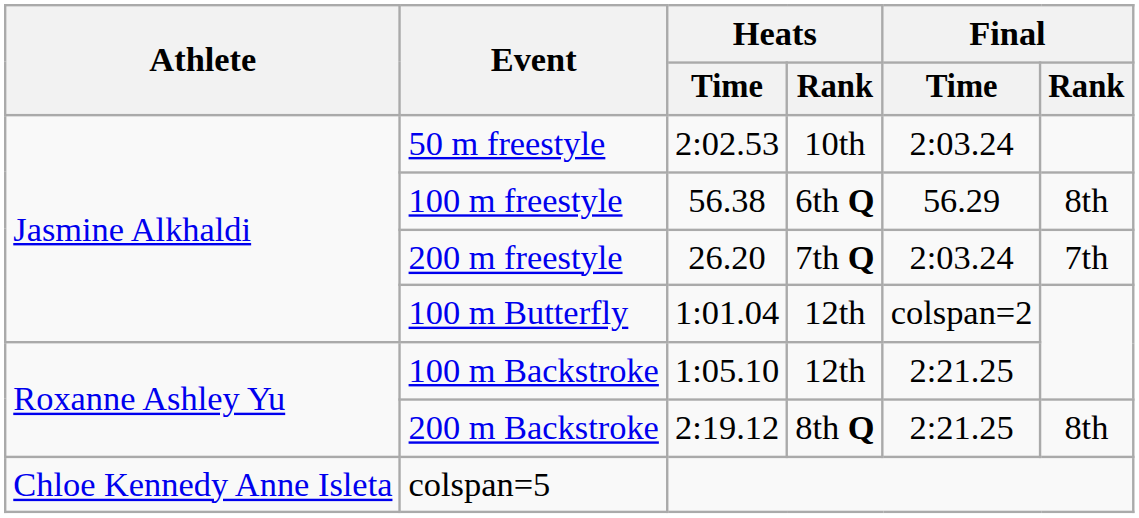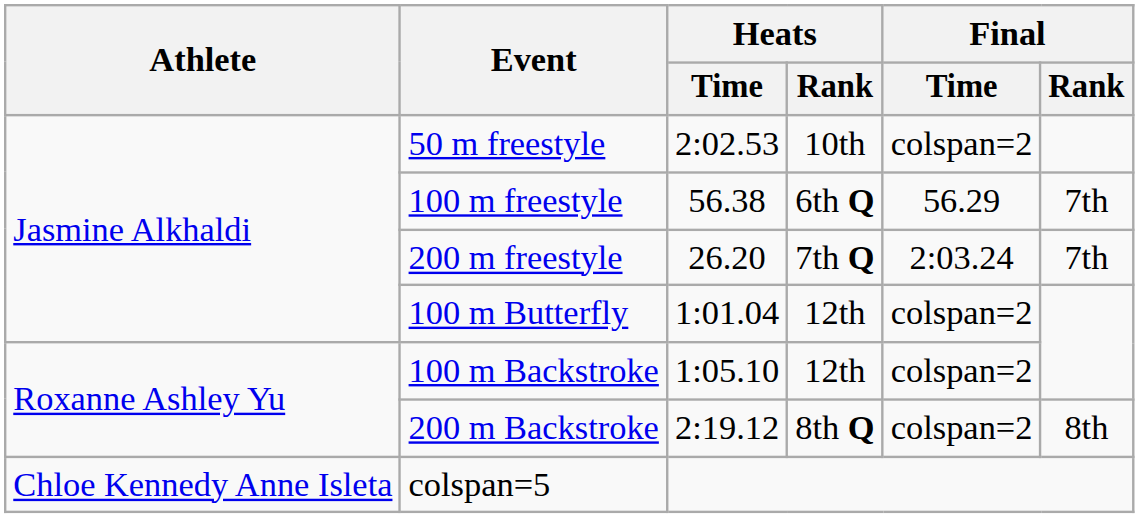(962, 143) 2:03.24 -> (962, 143) colspan=2
(1086, 200) 8th -> (1086, 200) 7th
(962, 370) 2:21.25 -> (962, 370) colspan=2
(962, 427) 2:21.25 -> (962, 427) colspan=2
